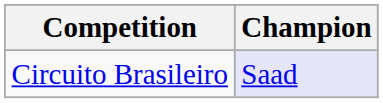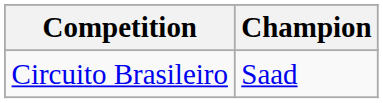(269, 73) lavender background -> (269, 73) no background
